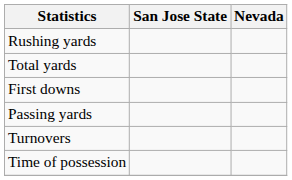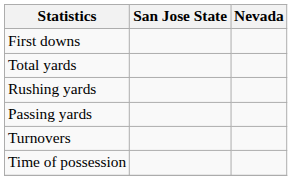rows swapped: (44, 89) <-> (52, 41)
